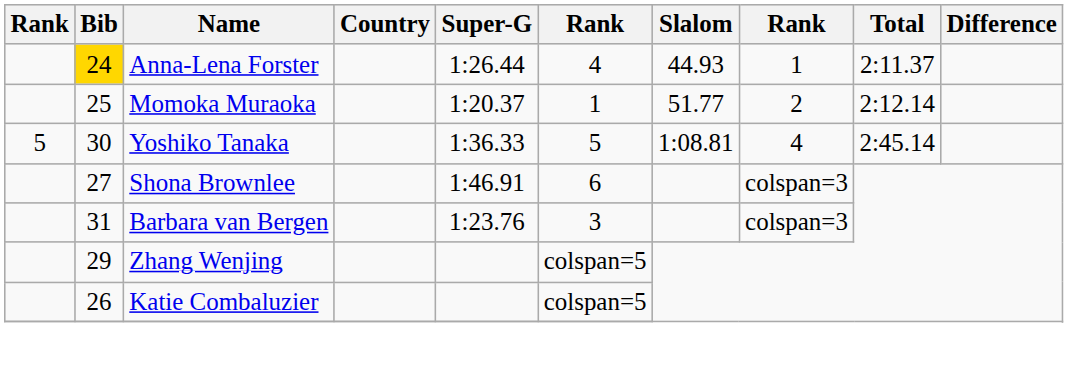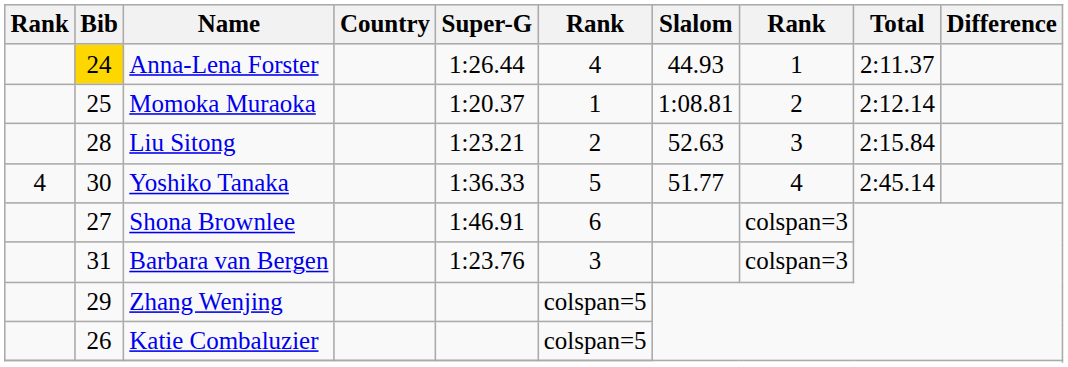(696, 103) 51.77 -> (696, 103) 1:08.81
+ row: (182, 143)
(40, 143) 5 -> (40, 182) 4
(696, 143) 1:08.81 -> (696, 182) 51.77
